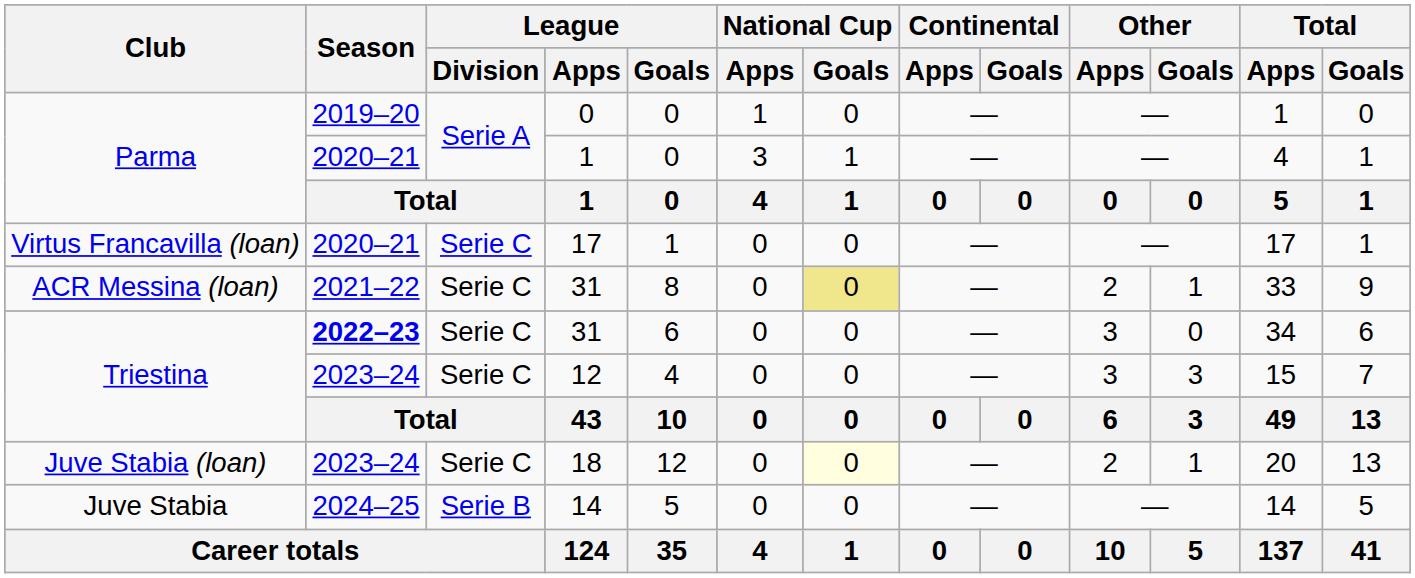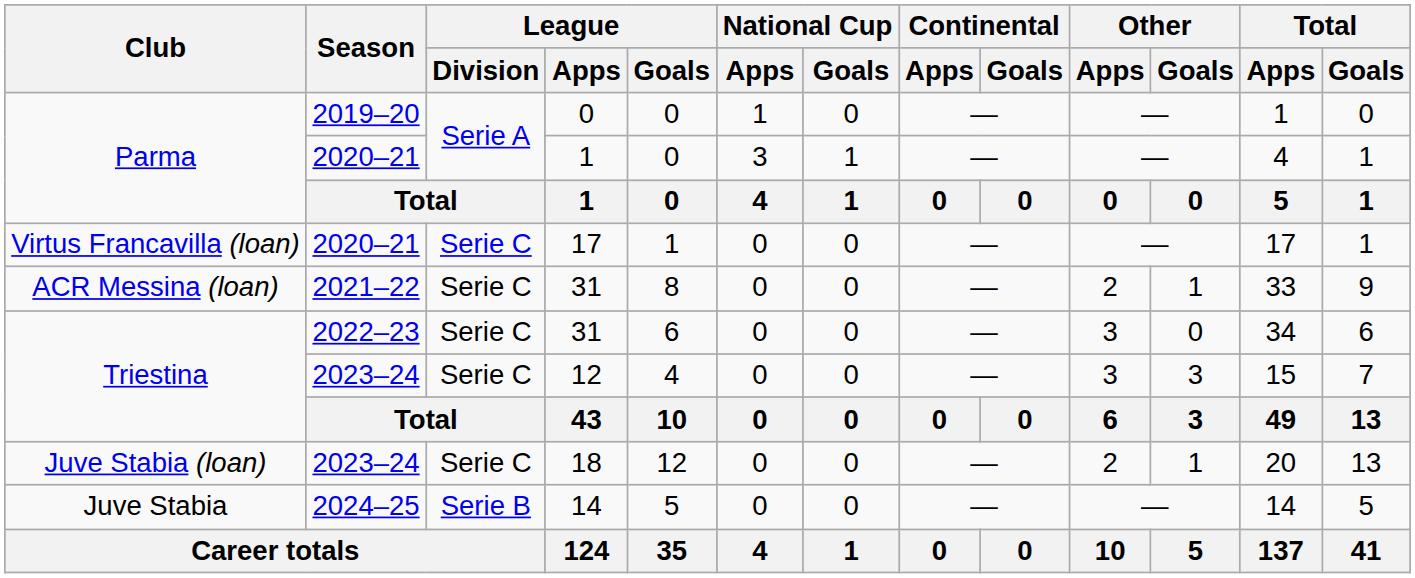(851, 288) khaki background -> (851, 288) no background
(366, 331) bold -> (366, 331) normal
(851, 462) lightyellow background -> (851, 462) no background
